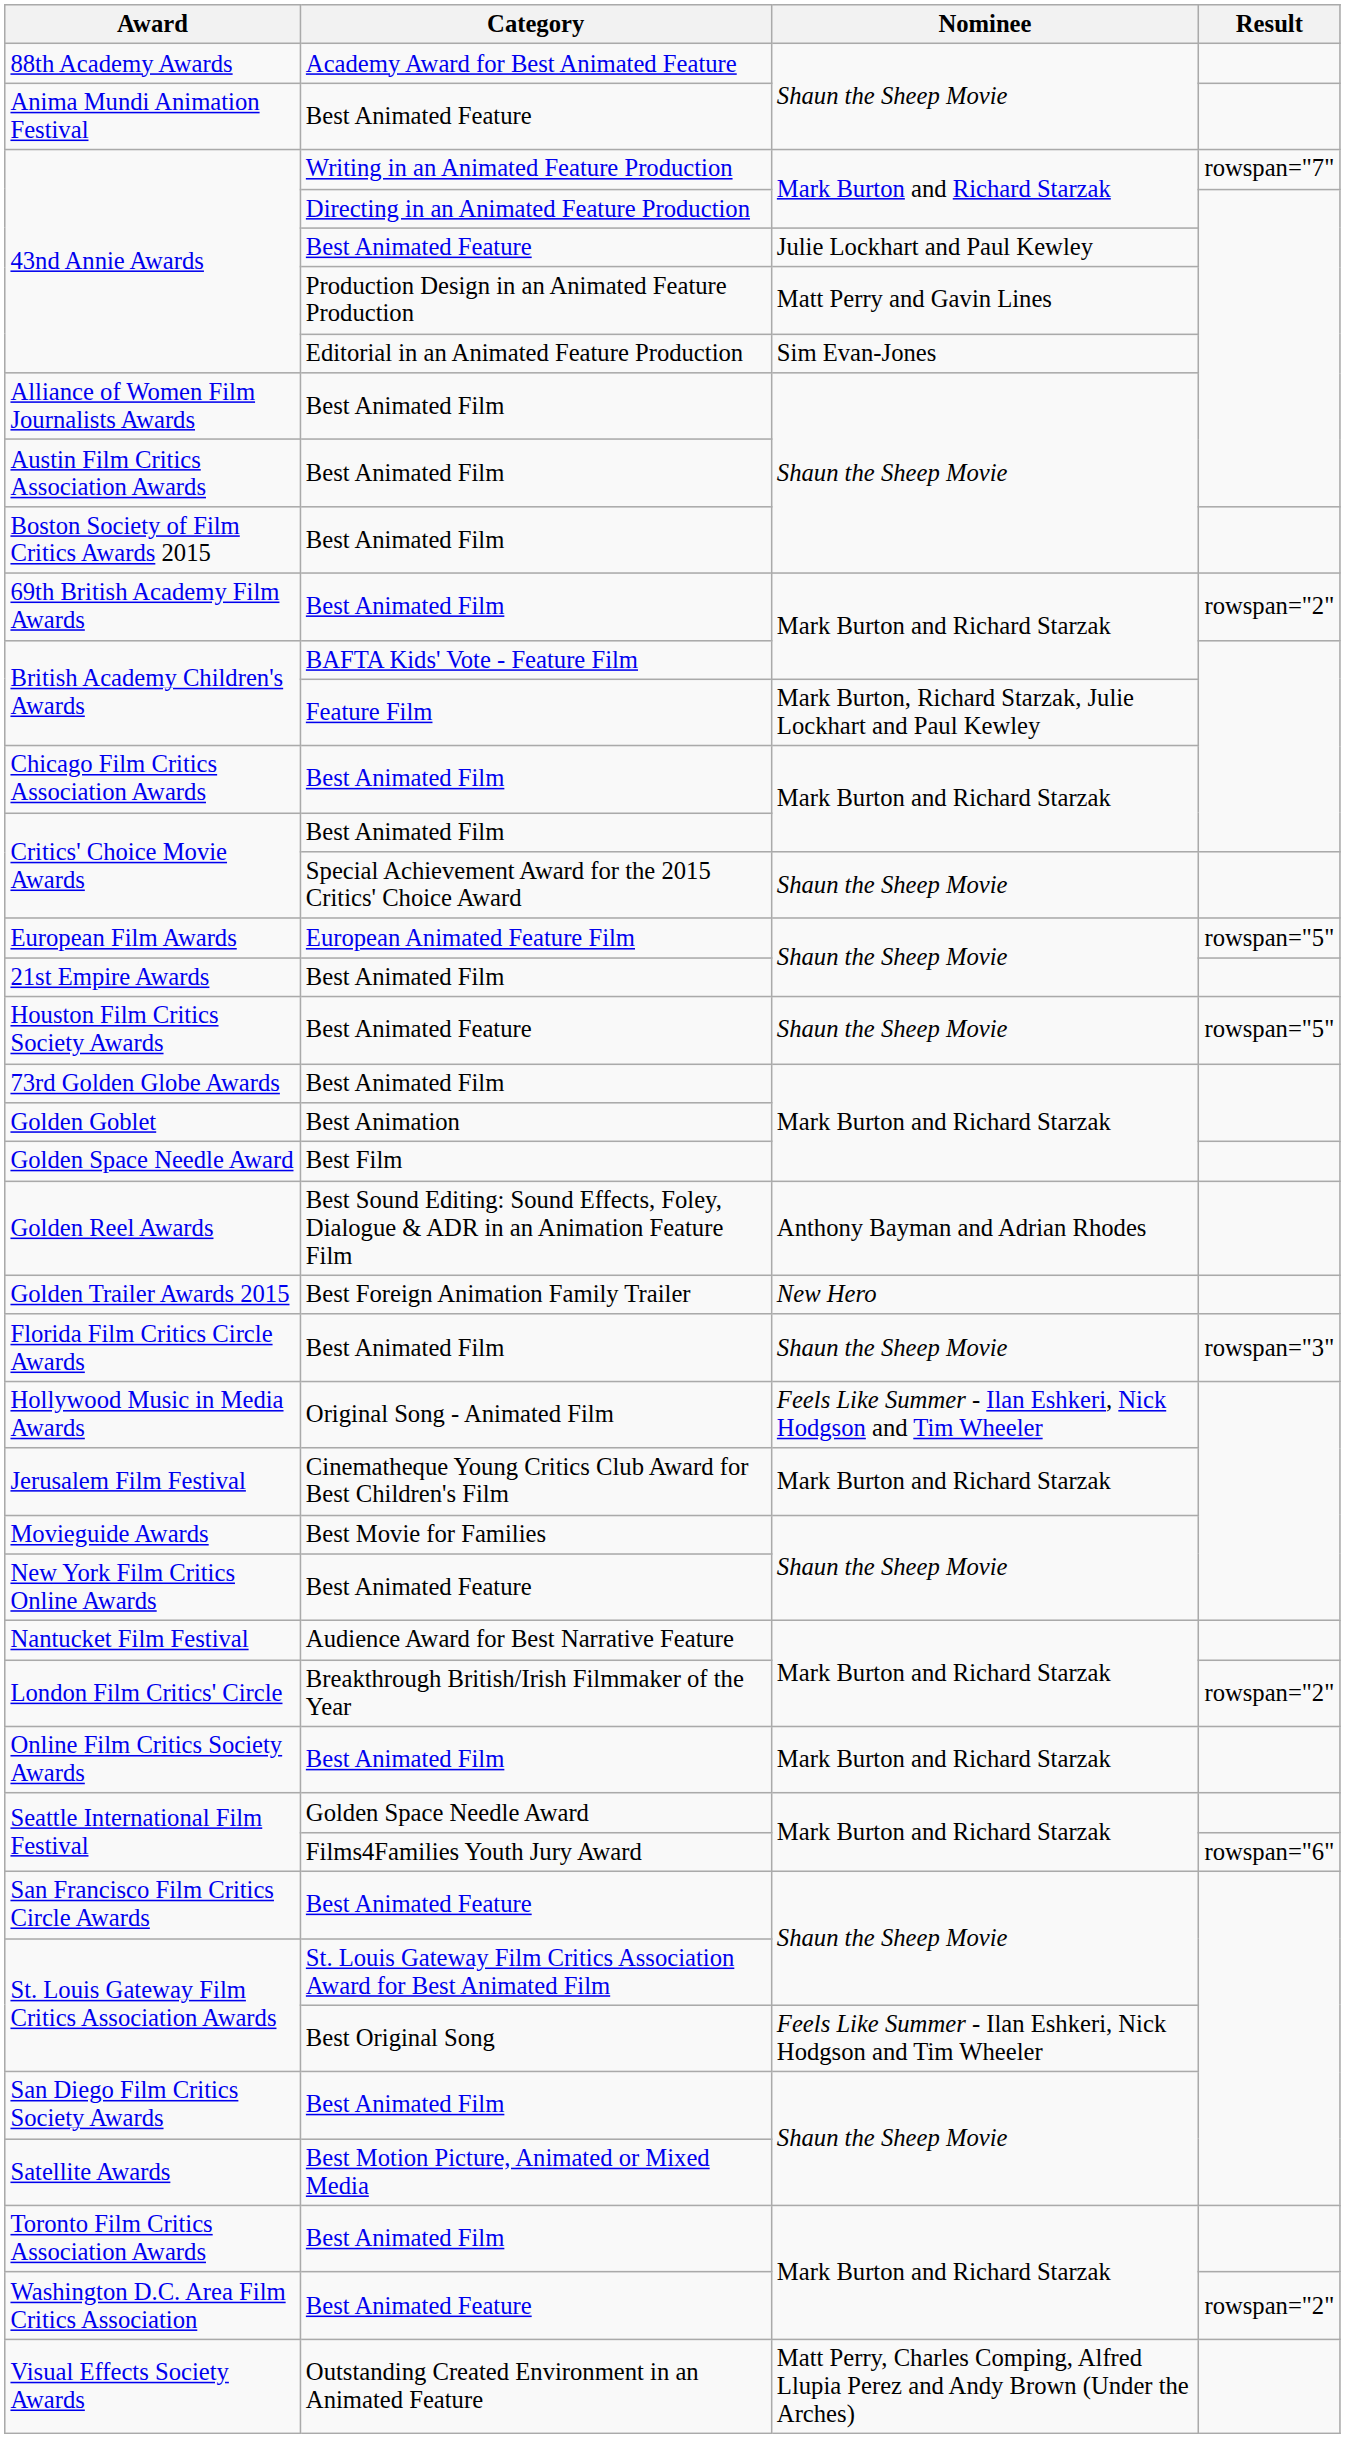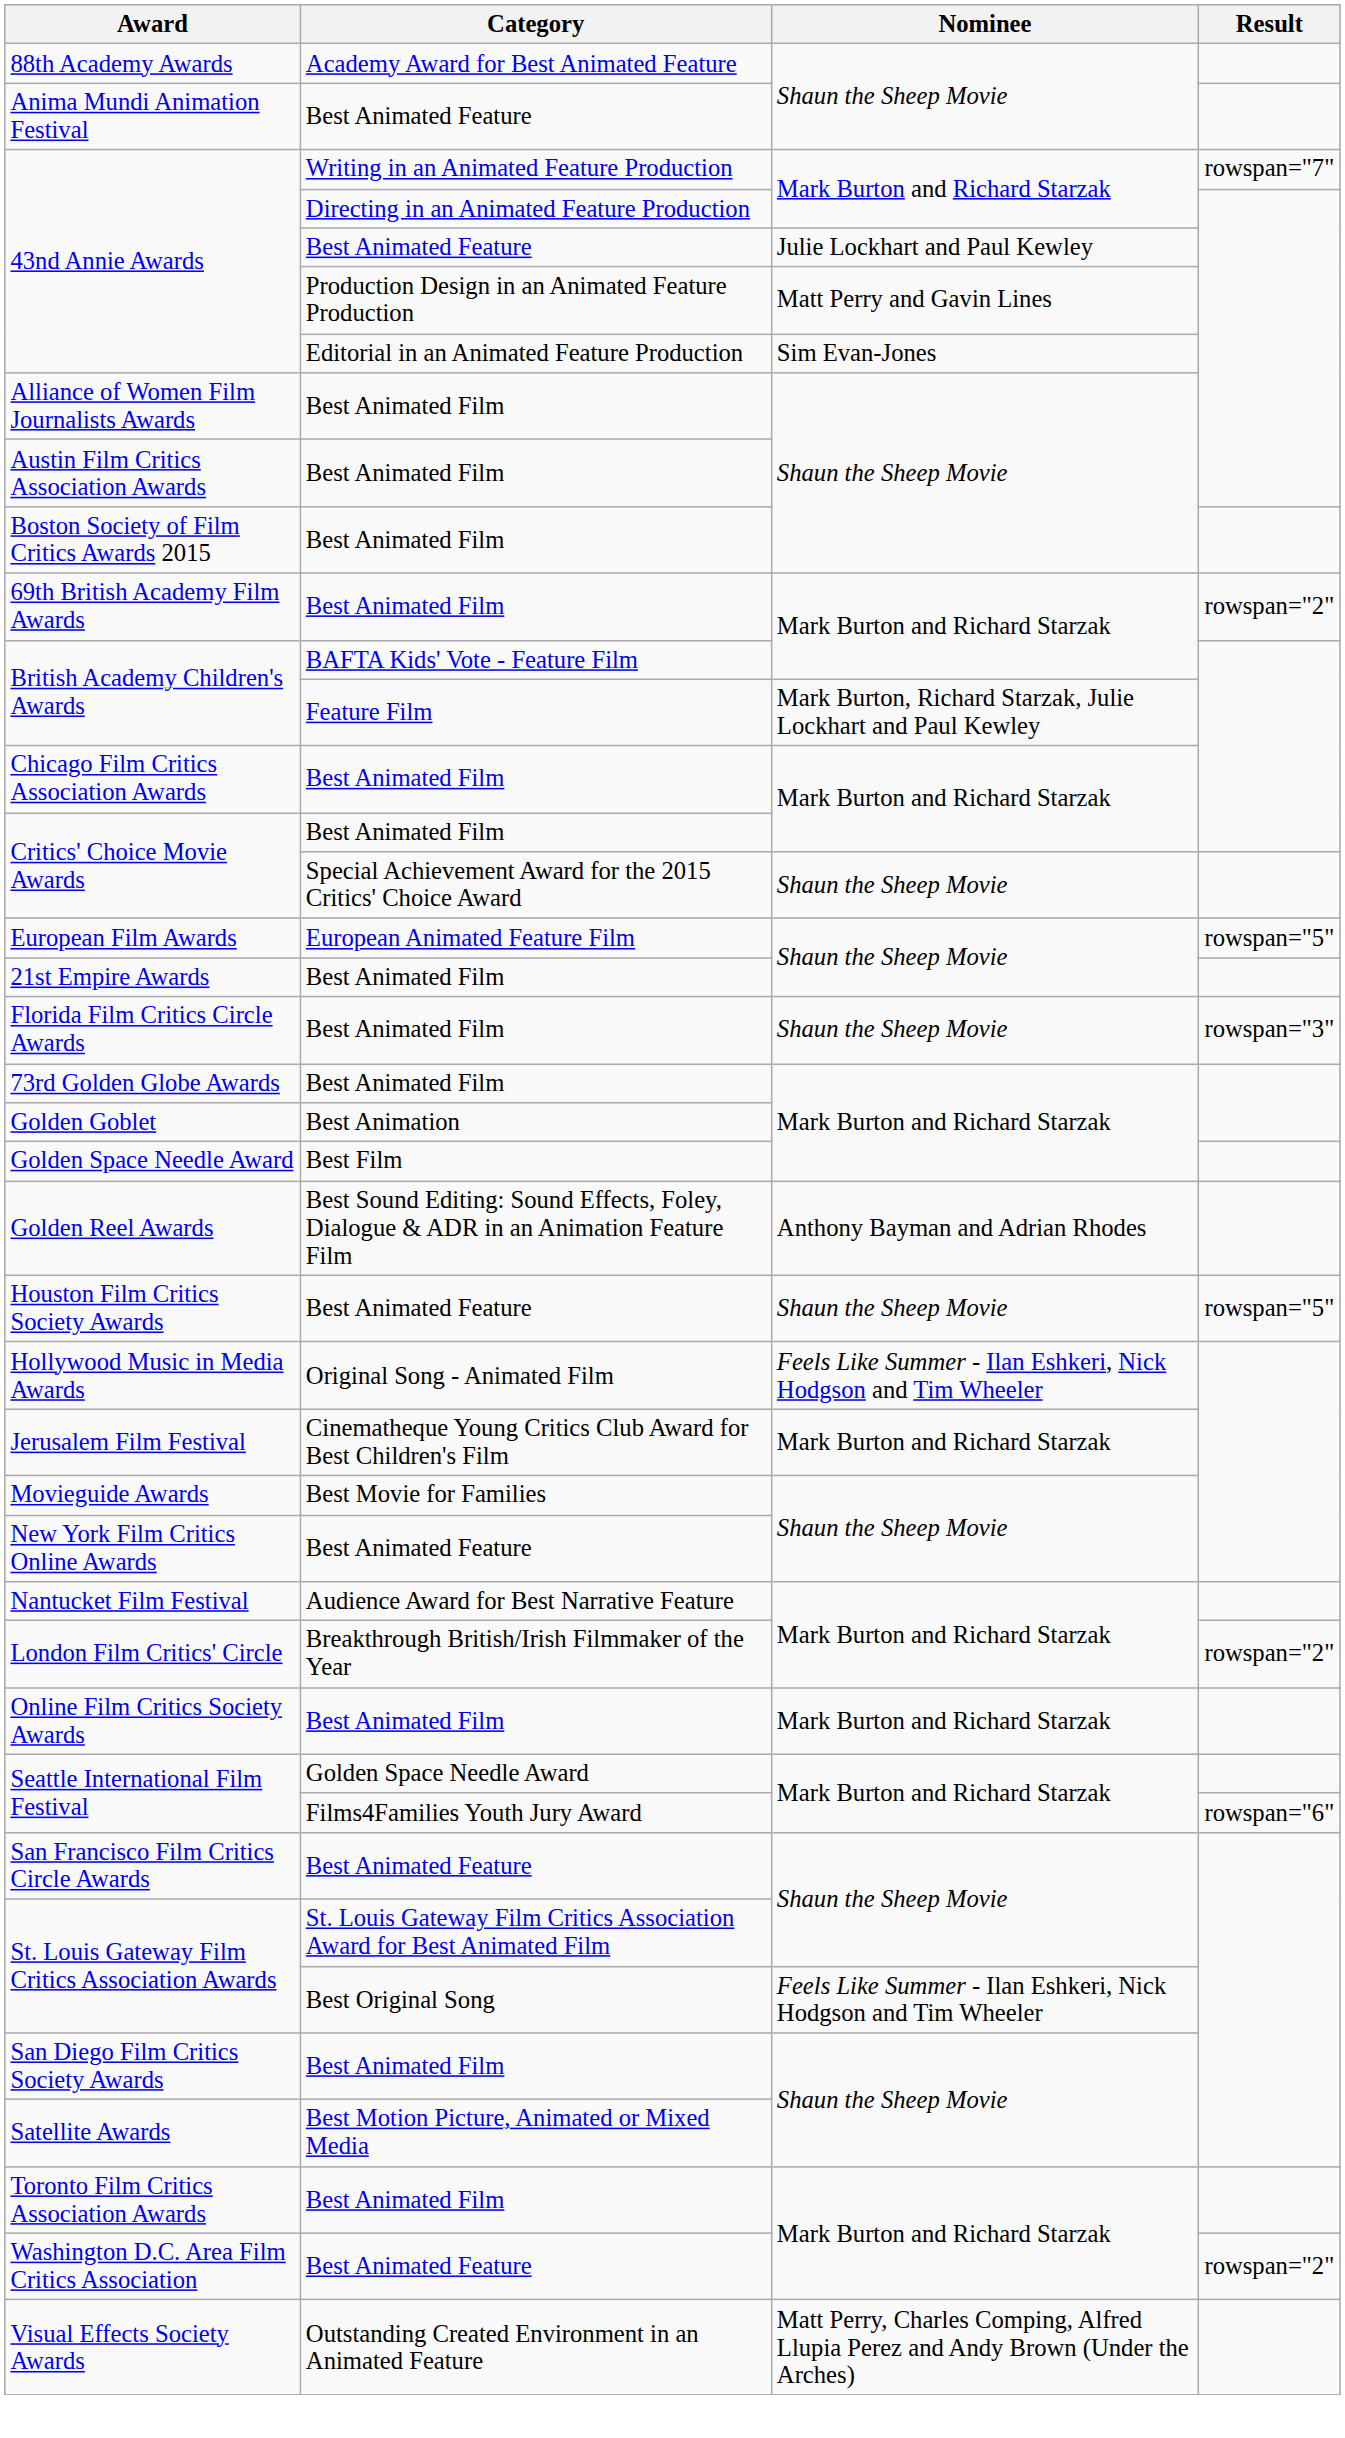rows swapped: (142, 1347) <-> (114, 1029)
- row: (150, 1294)
